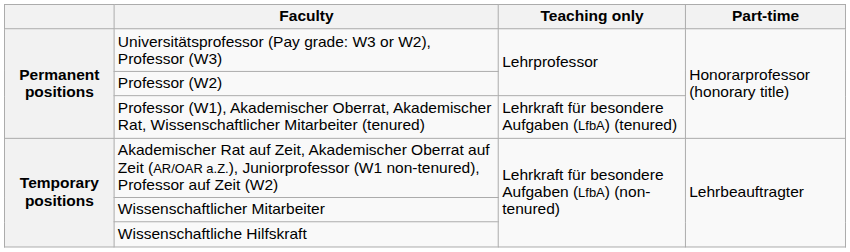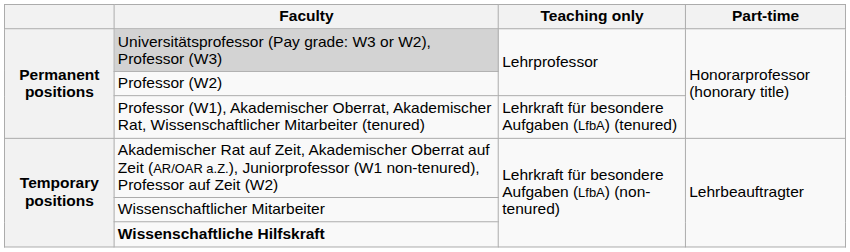(274, 50) no background -> (274, 50) lightgrey background
(212, 234) normal -> (221, 234) bold
